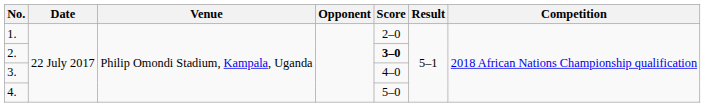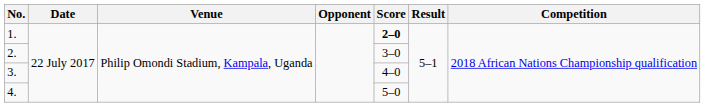(391, 33) normal -> (391, 33) bold
(391, 53) bold -> (391, 53) normal
